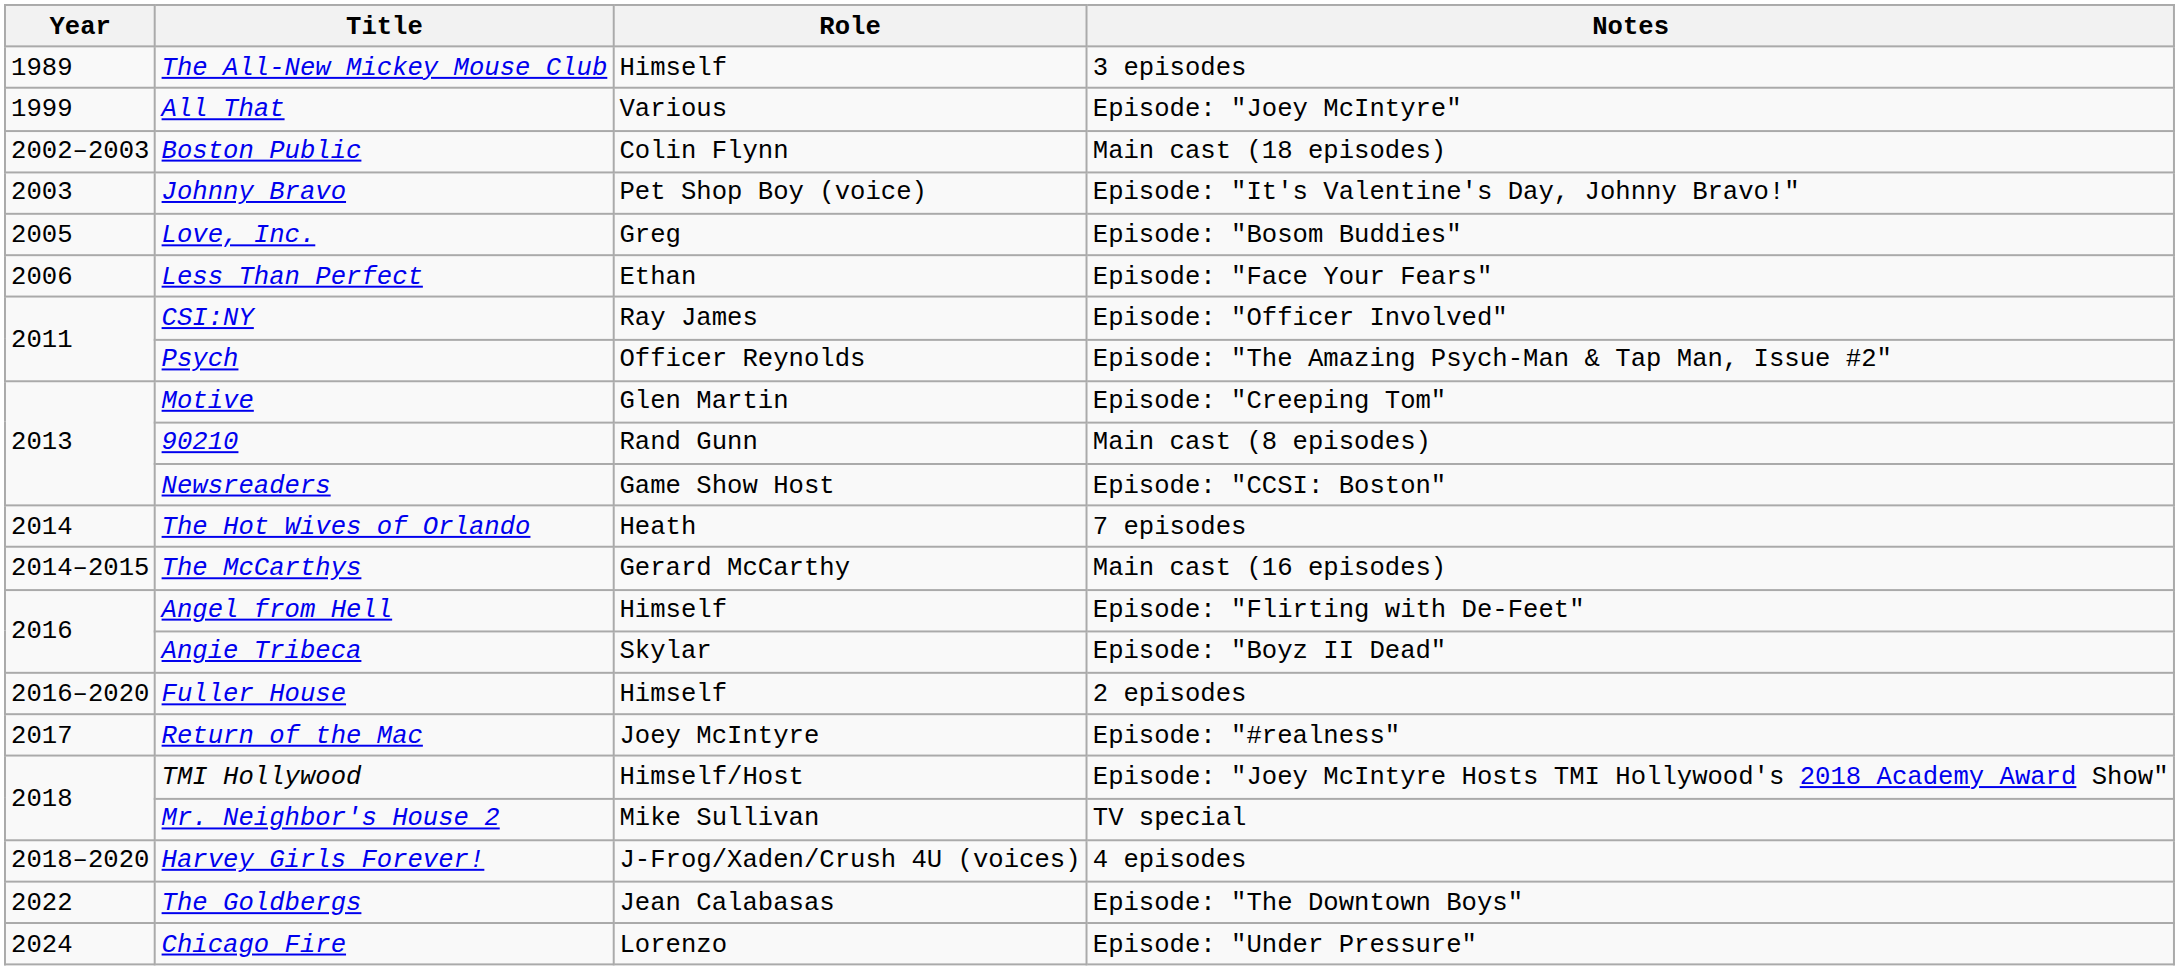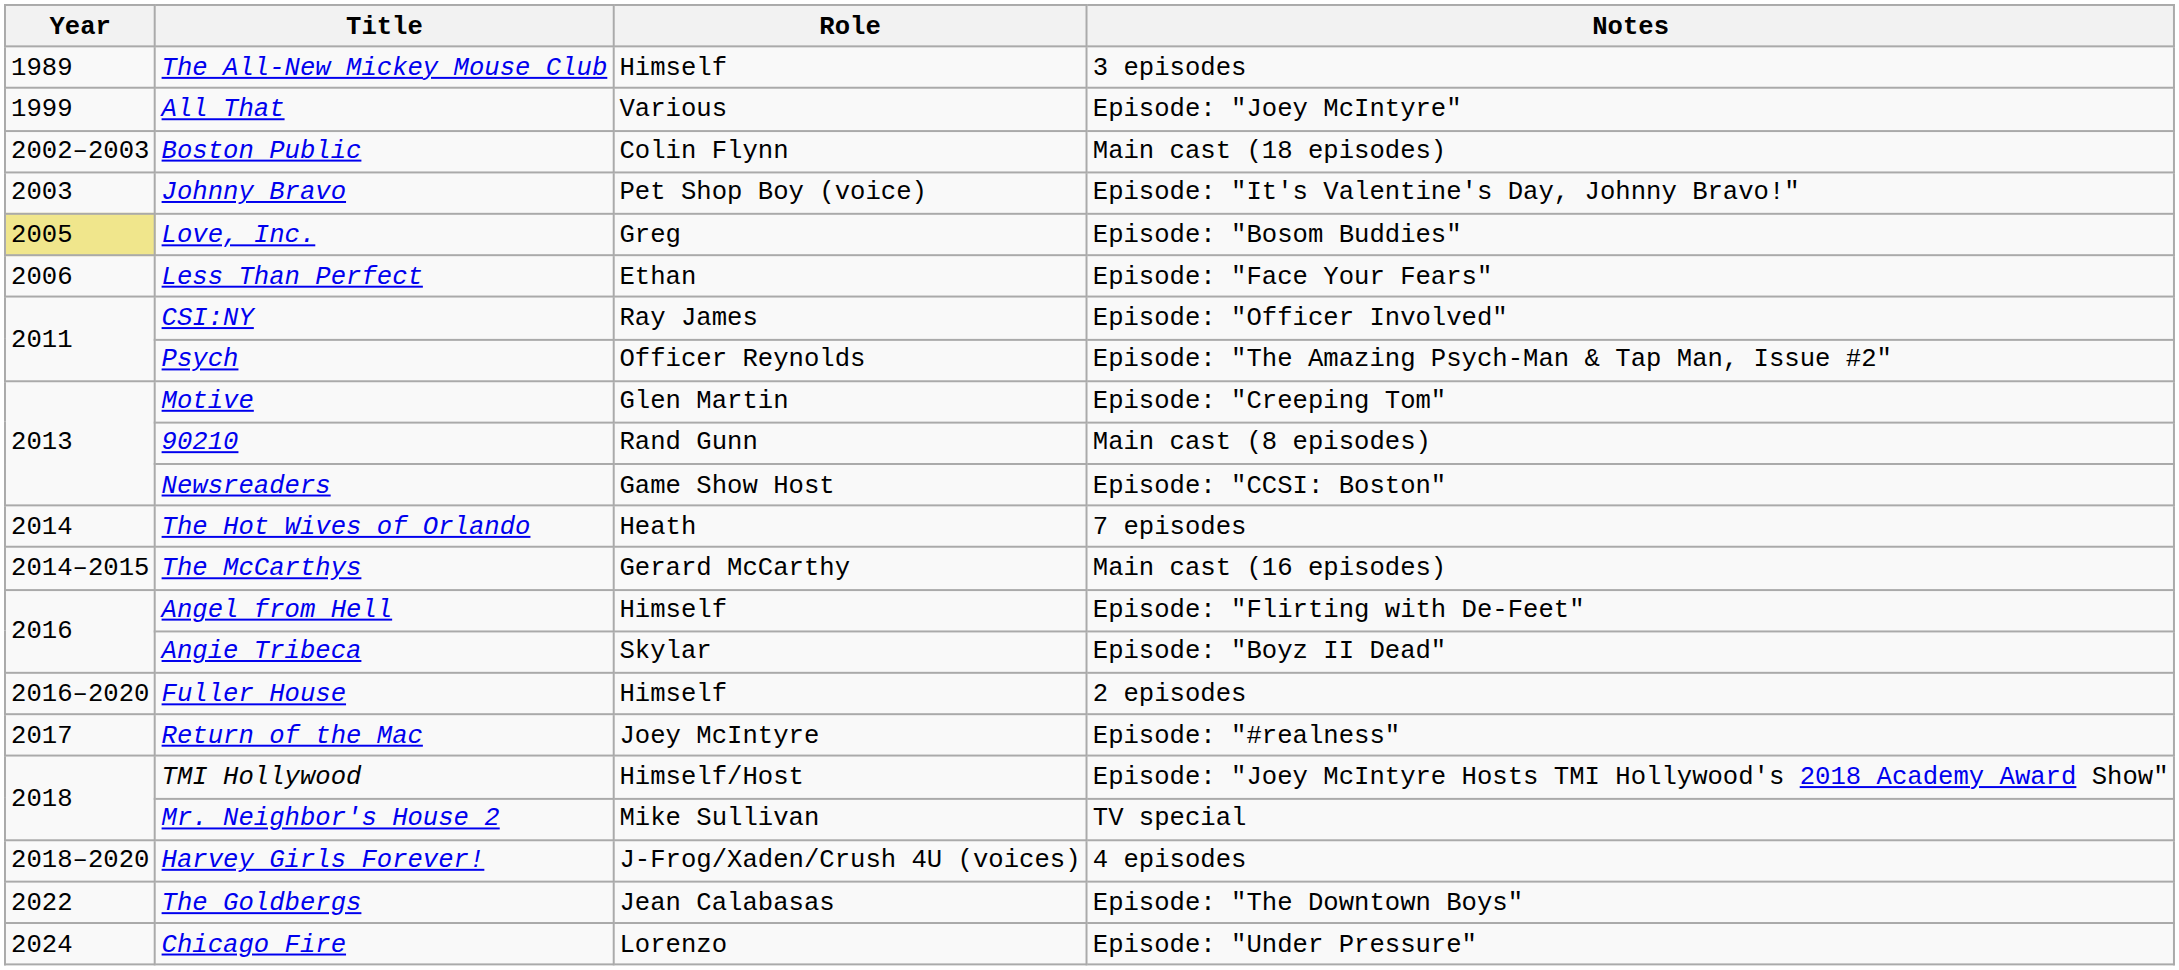(42, 235) no background -> (42, 235) khaki background
